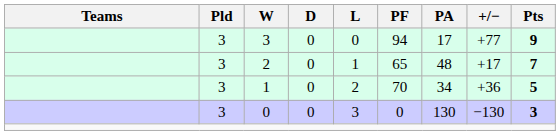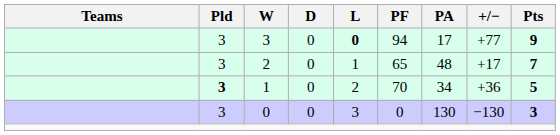(355, 40) normal -> (355, 40) bold
(222, 87) normal -> (222, 87) bold
